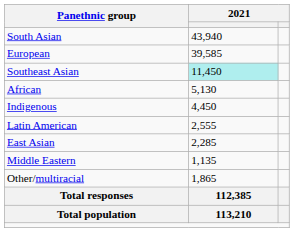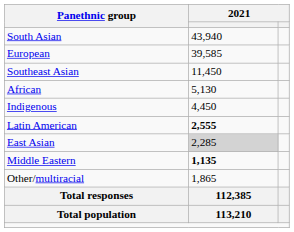(206, 71) paleturquoise background -> (206, 71) no background
(204, 125) normal -> (204, 125) bold
(204, 142) no background -> (204, 142) lightgrey background
(204, 160) normal -> (204, 160) bold
